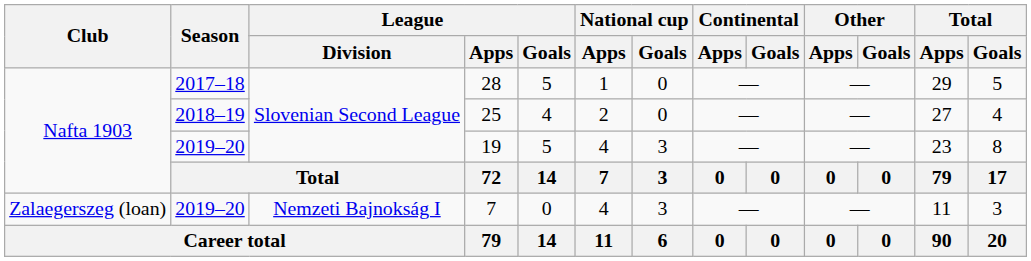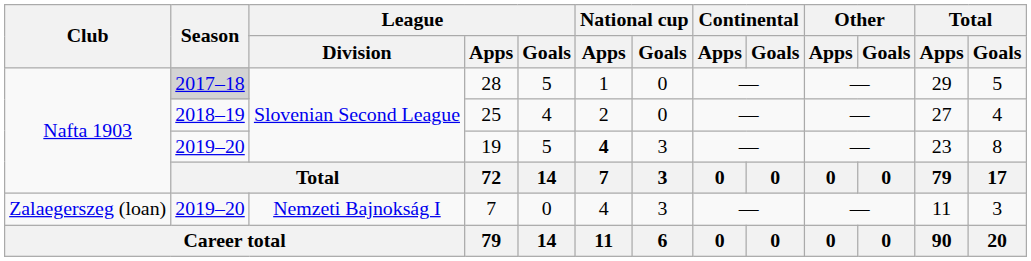(210, 83) no background -> (210, 83) lightgrey background
(604, 146) normal -> (604, 146) bold
